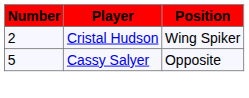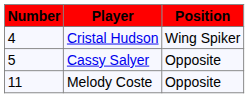(12, 38) 2 -> (12, 38) 4
+ row: (110, 82)
